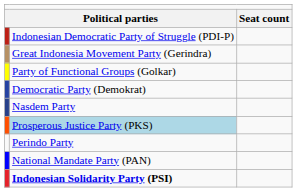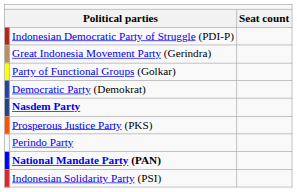(44, 107) normal -> (46, 107) bold
(82, 125) lightblue background -> (82, 125) no background
(81, 160) normal -> (86, 160) bold
(92, 178) bold -> (87, 178) normal
